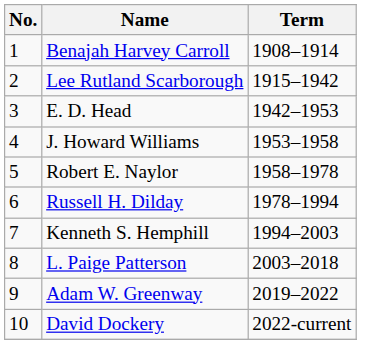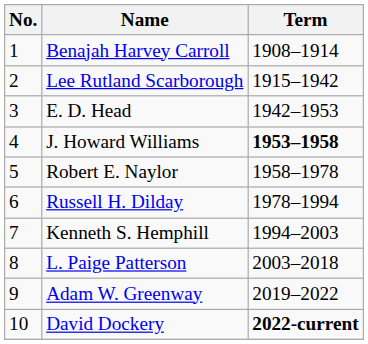(295, 141) normal -> (295, 141) bold
(302, 324) normal -> (305, 324) bold
